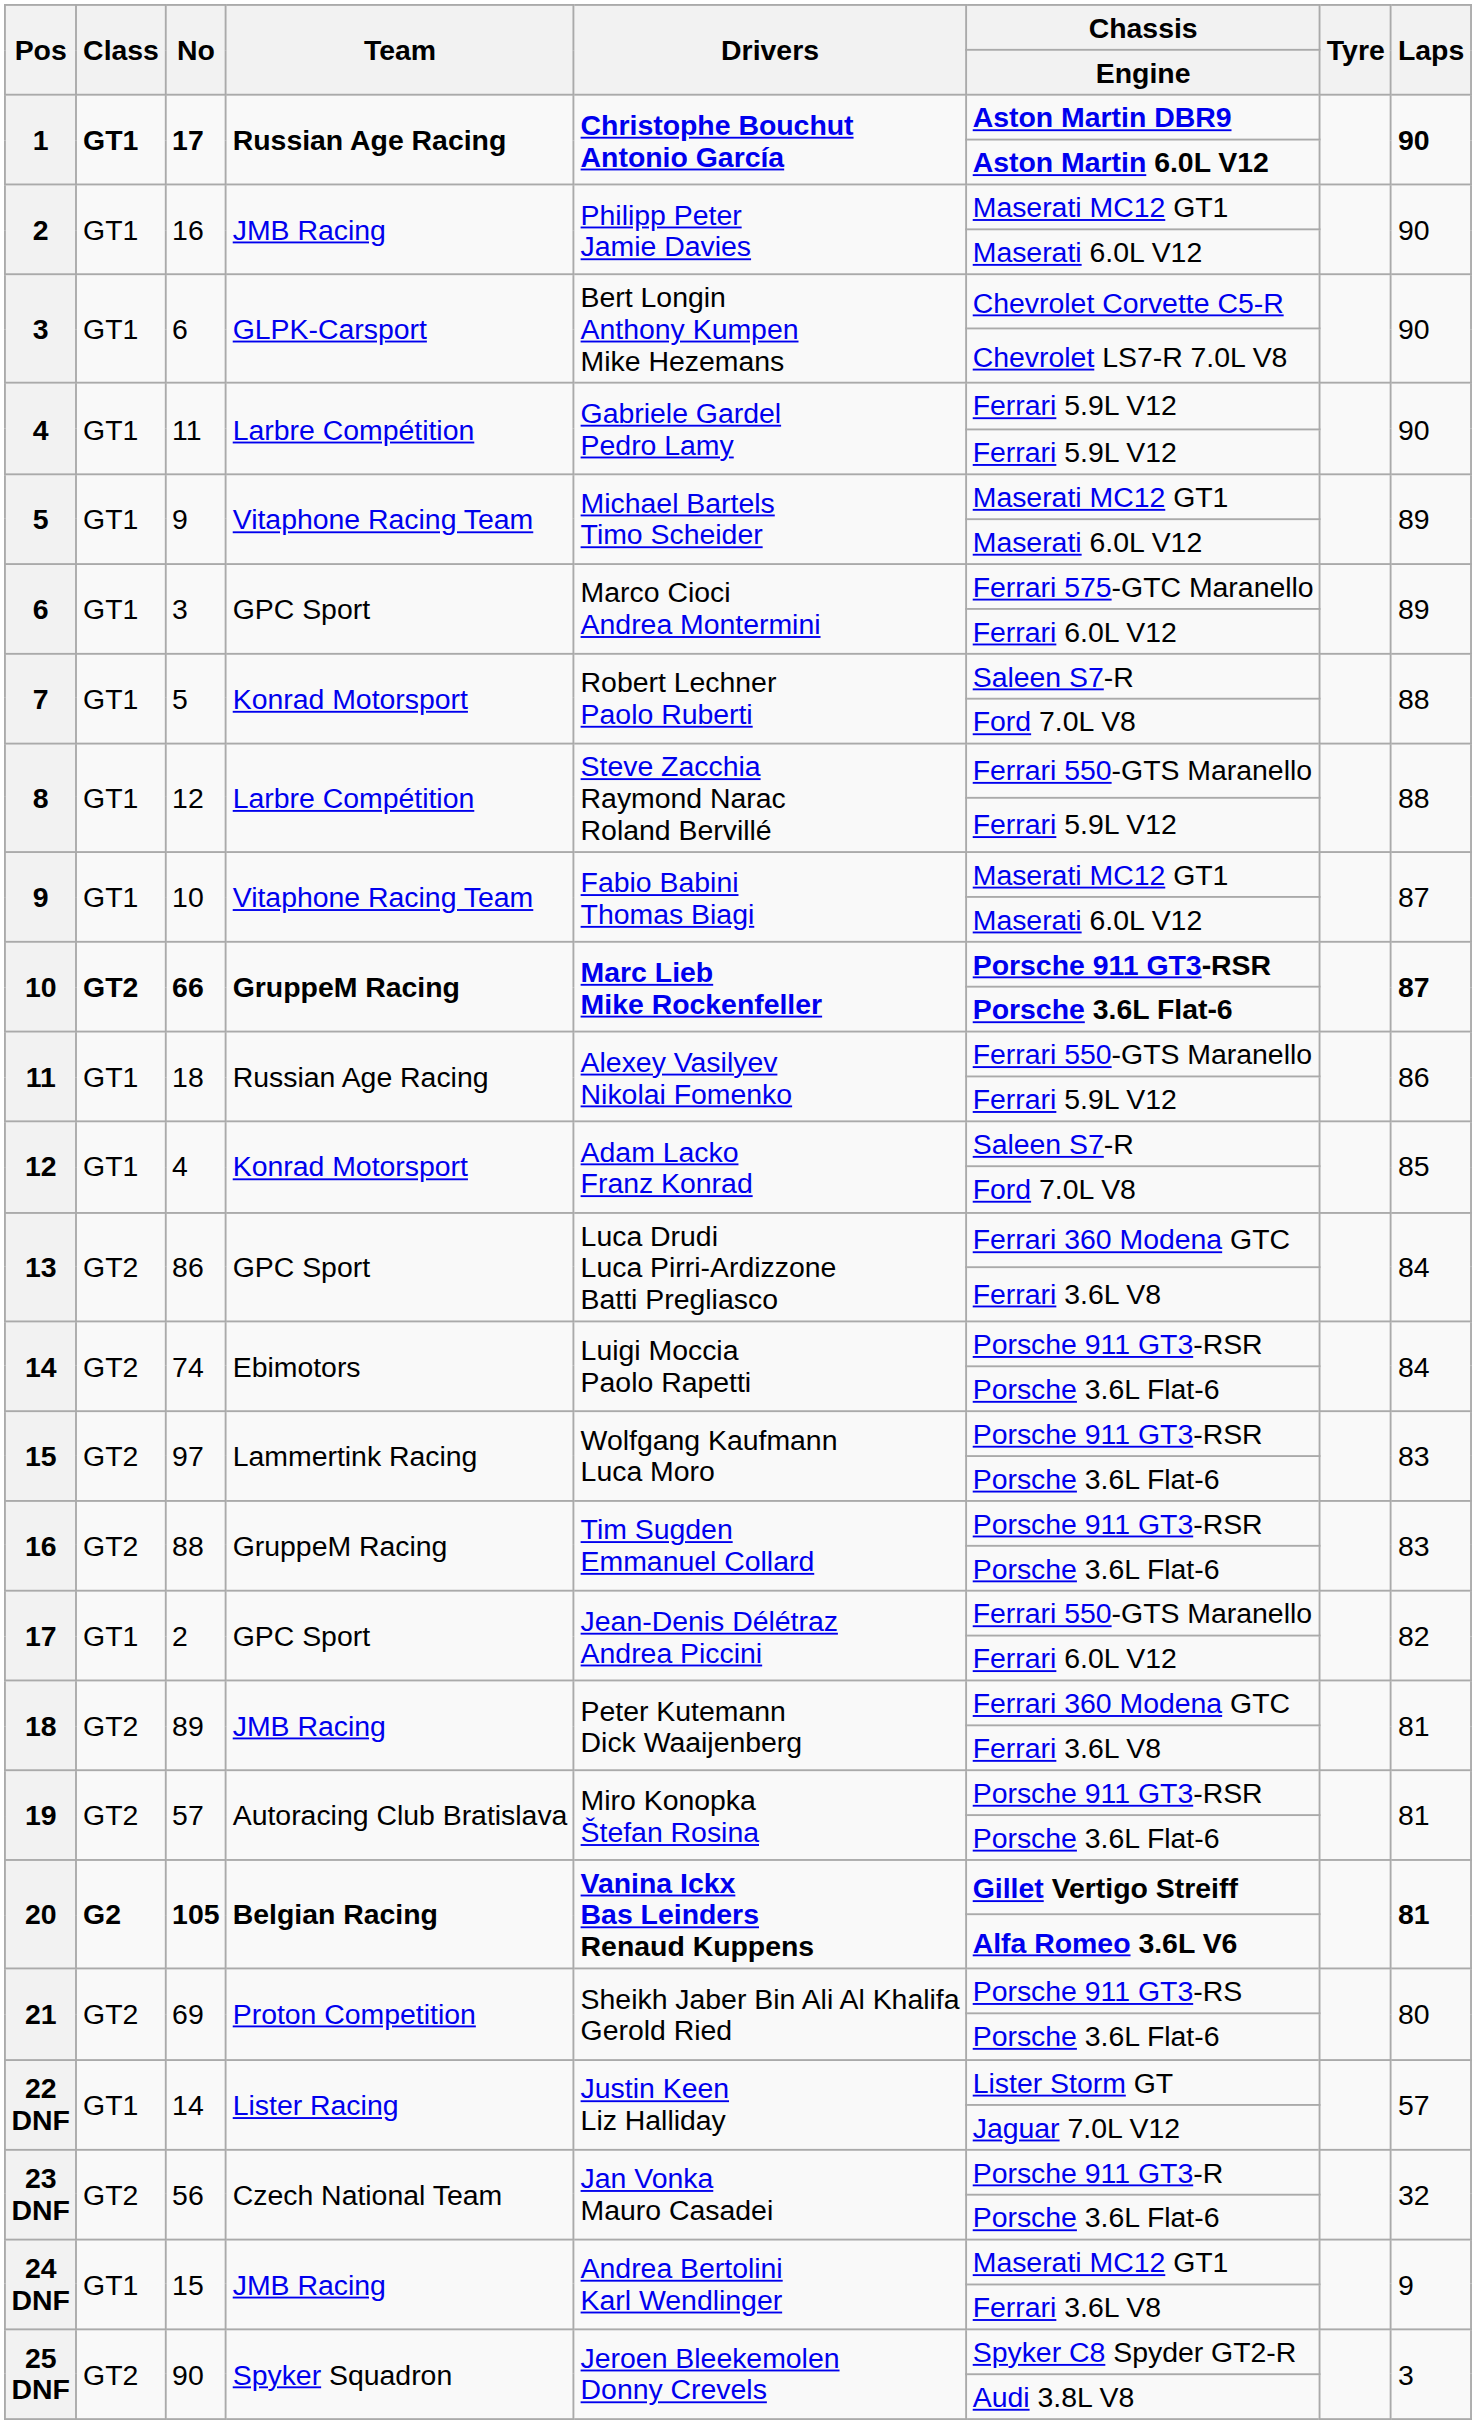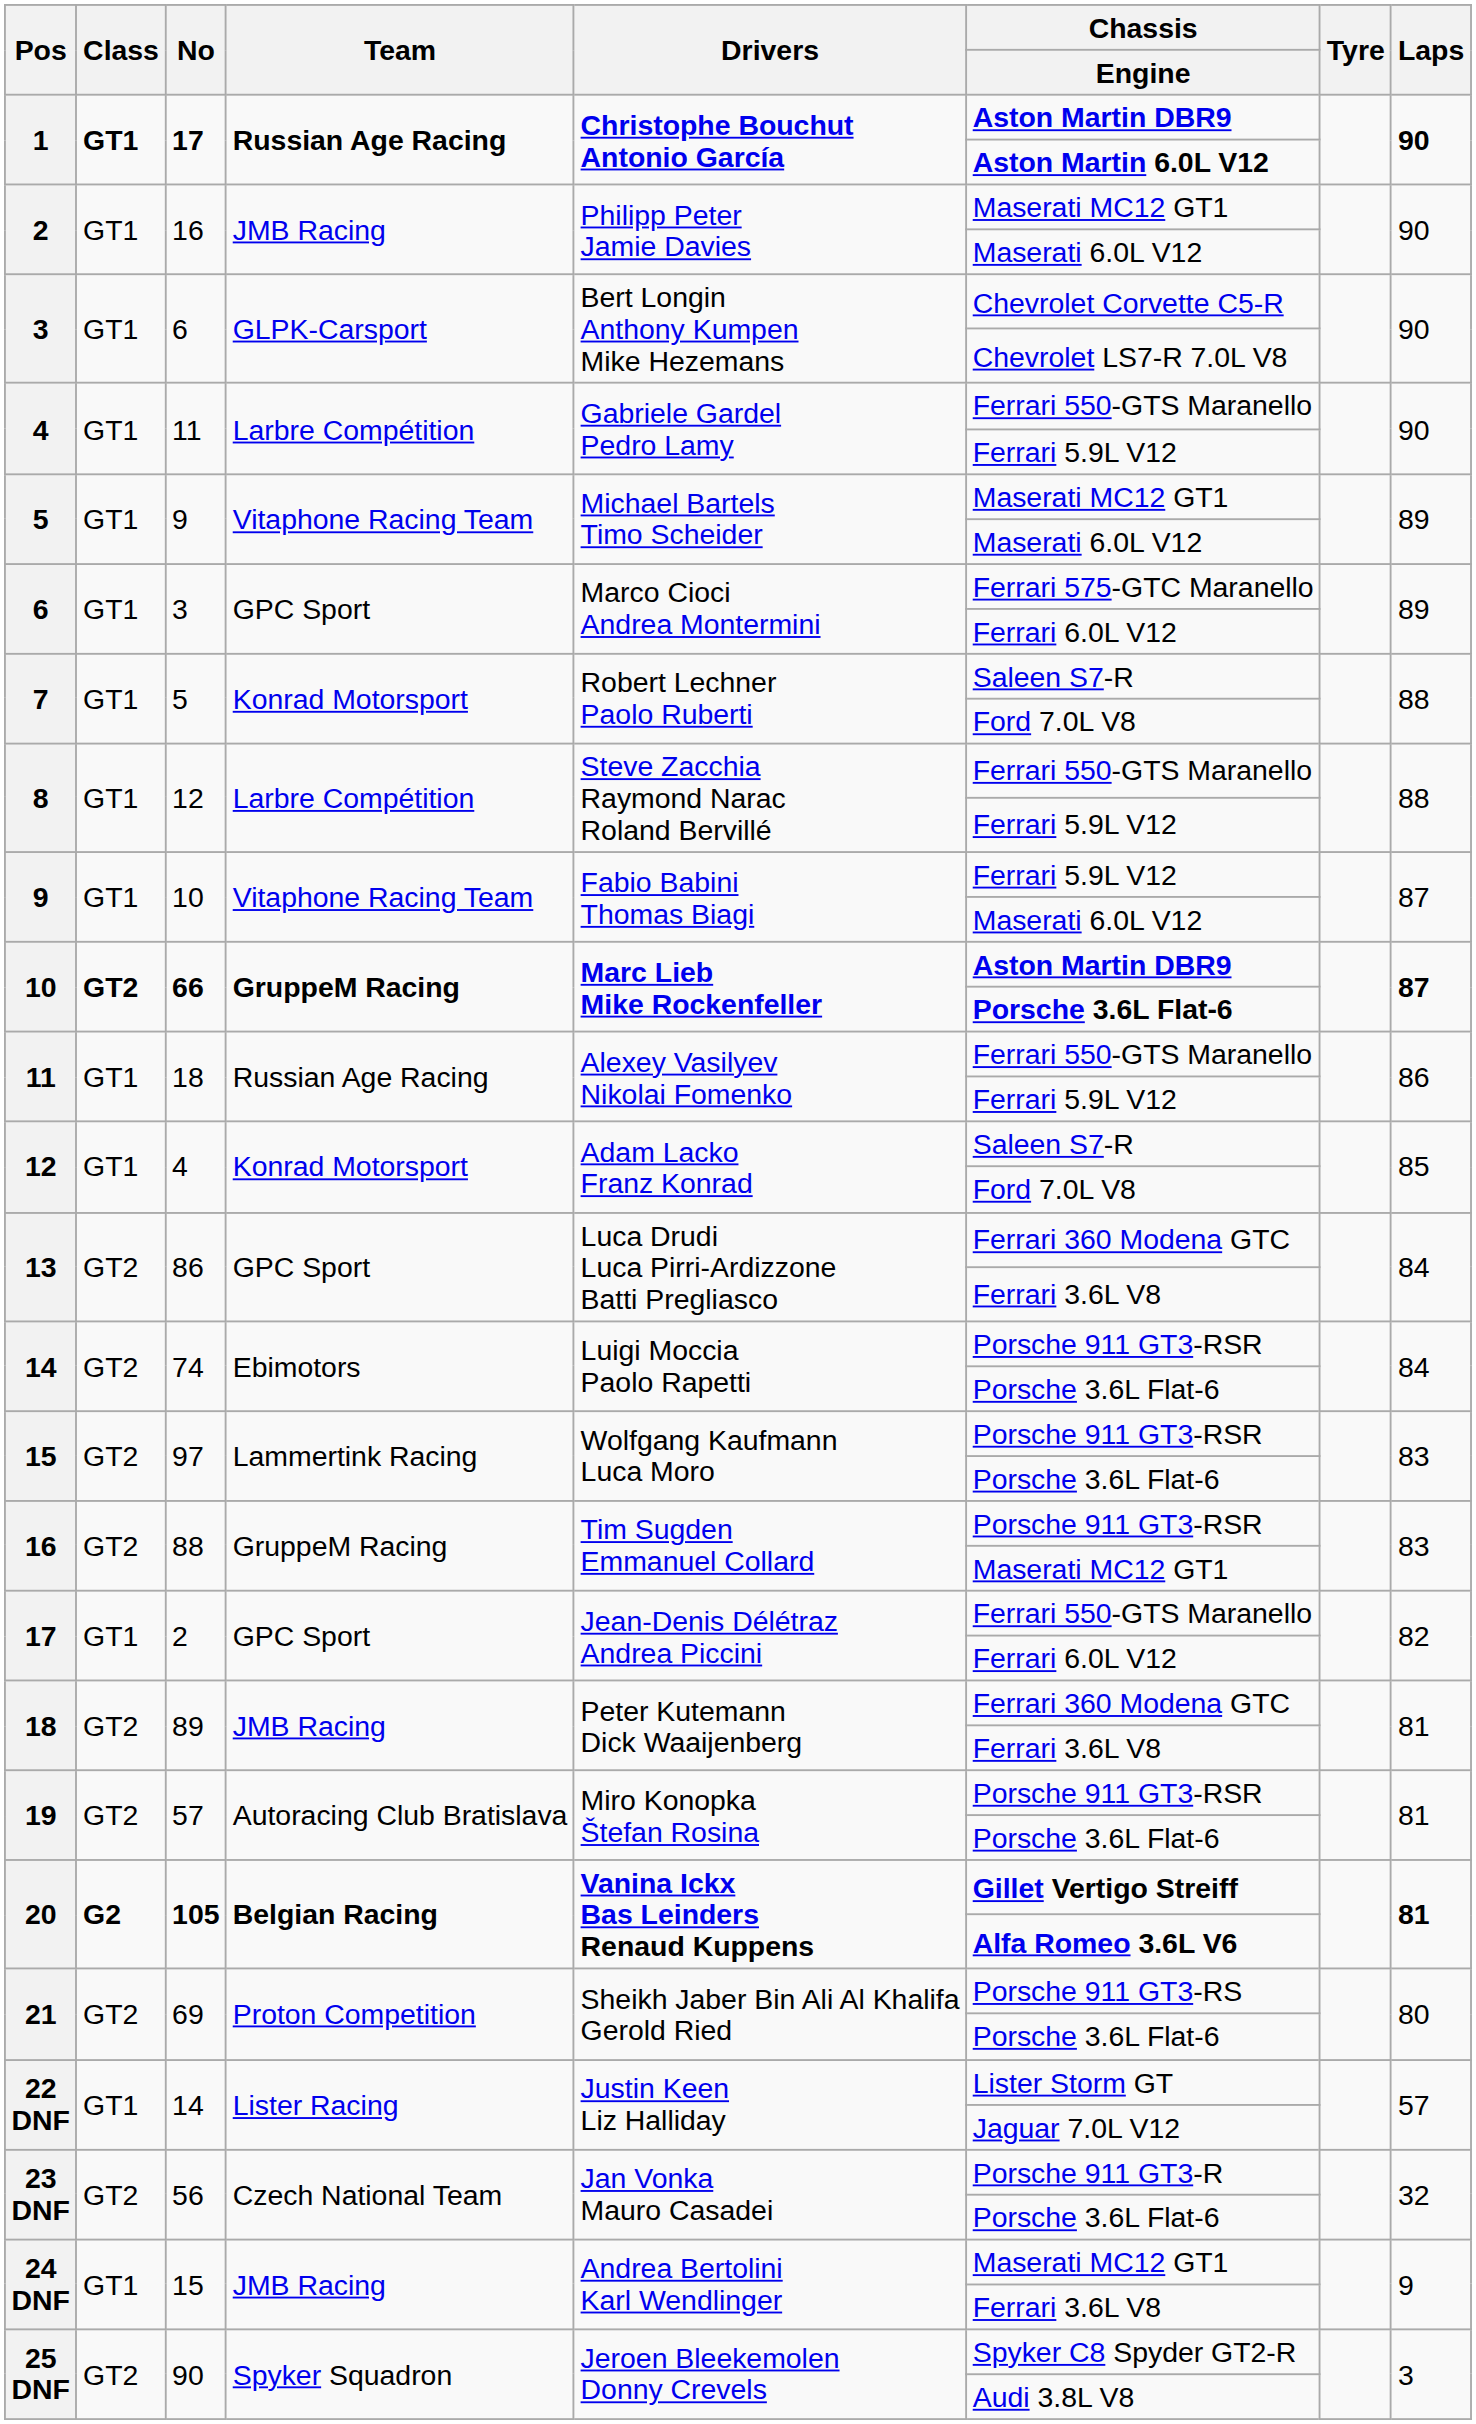(1075, 406) Ferrari 5.9L V12 -> (1142, 406) Ferrari 550-GTS Maranello
(1101, 875) Maserati MC12 GT1 -> (1075, 875) Ferrari 5.9L V12
(1122, 965) Porsche 911 GT3-RSR -> (1102, 965) Aston Martin DBR9
(1096, 1568) Porsche 3.6L Flat-6 -> (1101, 1568) Maserati MC12 GT1
